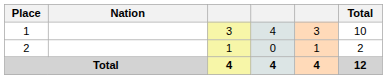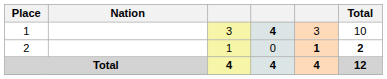(273, 31) normal -> (273, 31) bold
(317, 49) normal -> (317, 49) bold
(360, 49) normal -> (360, 49) bold
